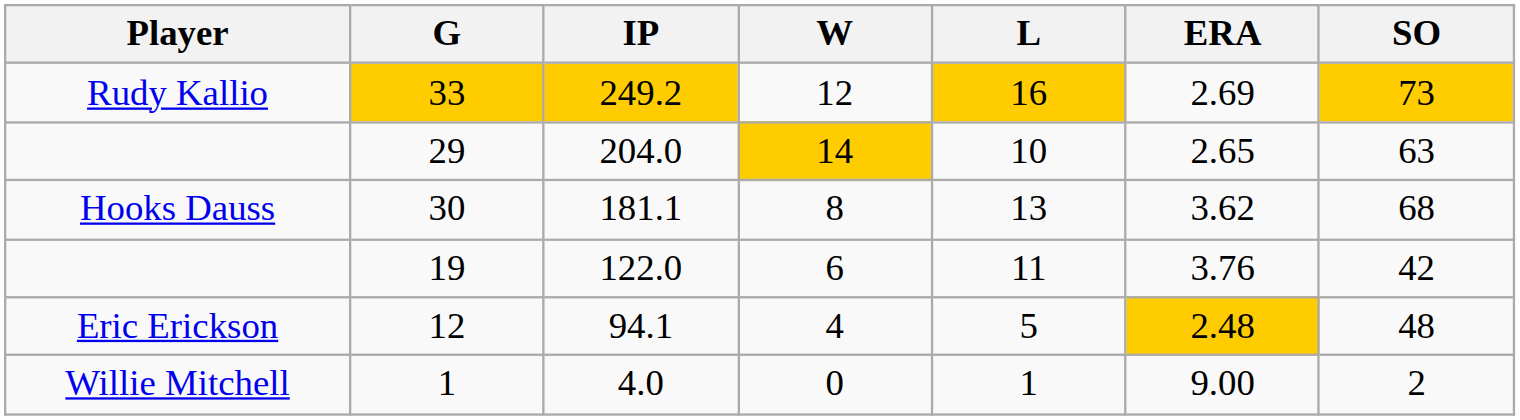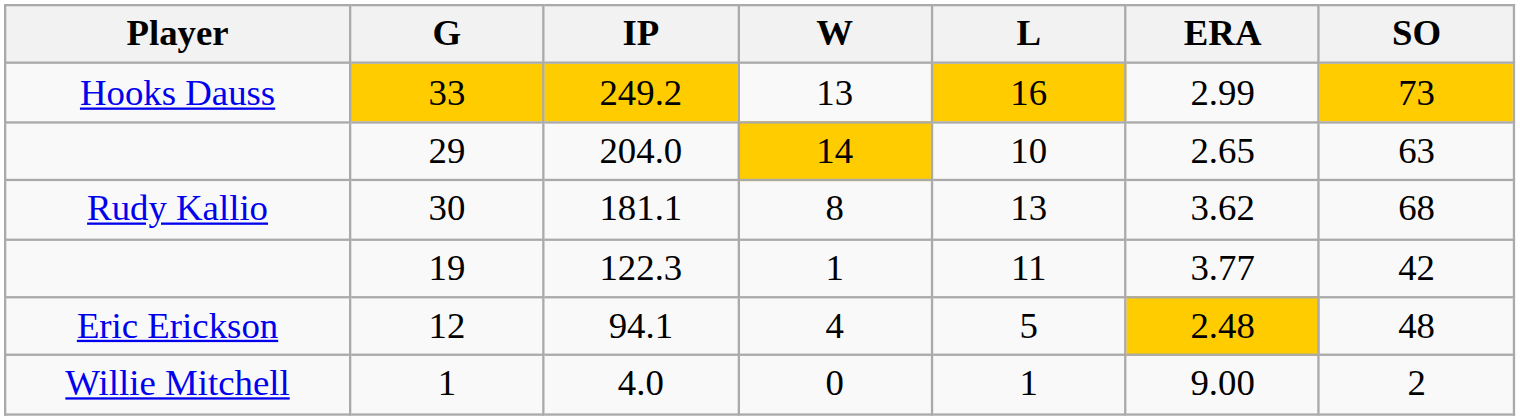(178, 92) Rudy Kallio -> (178, 92) Hooks Dauss
(835, 92) 12 -> (835, 92) 13
(1223, 92) 2.69 -> (1223, 92) 2.99
(178, 208) Hooks Dauss -> (178, 208) Rudy Kallio
(641, 267) 122.0 -> (641, 267) 122.3
(835, 267) 6 -> (835, 267) 1
(1223, 267) 3.76 -> (1223, 267) 3.77
